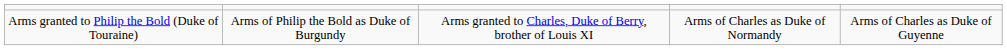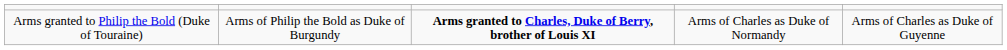(544, 27) normal -> (543, 27) bold
